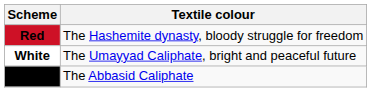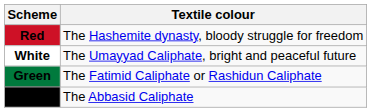+ row: (32, 76)
